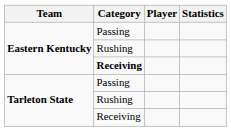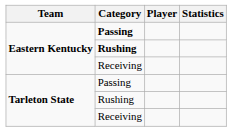(113, 31) normal -> (115, 31) bold
(115, 48) normal -> (117, 48) bold
(119, 65) bold -> (120, 65) normal
